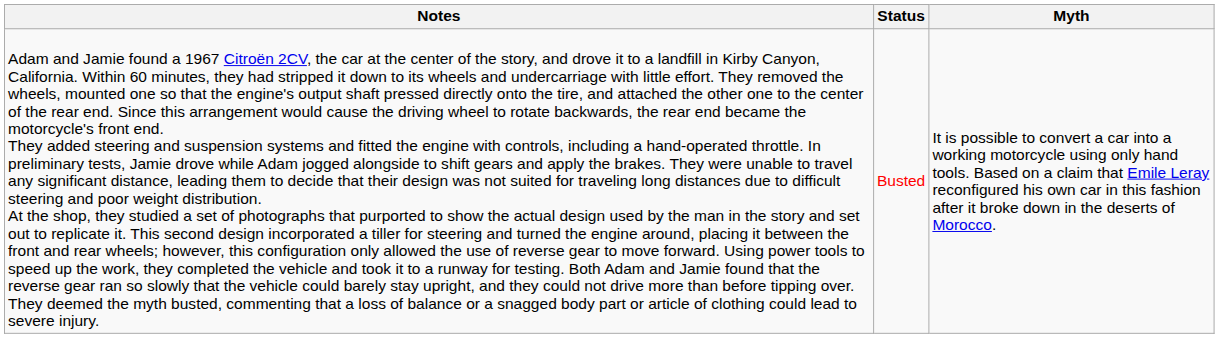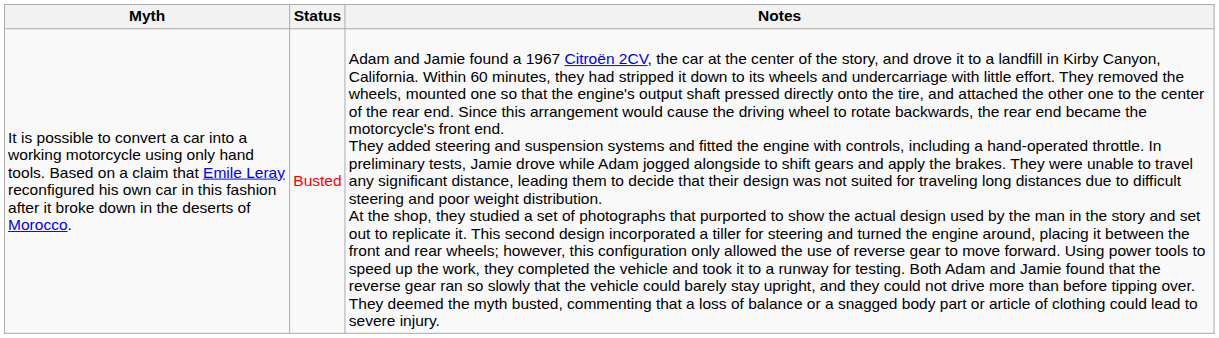columns swapped: (1071, 16) <-> (439, 16)
